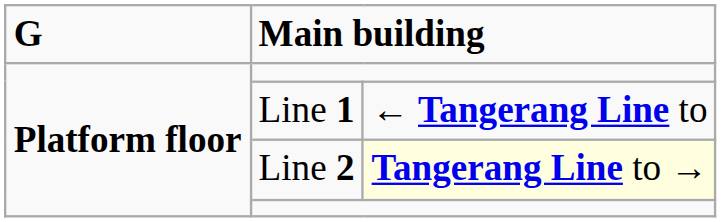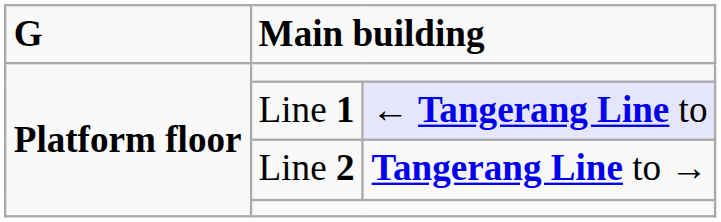(540, 109) no background -> (540, 109) lavender background
(540, 168) lightyellow background -> (540, 168) no background
